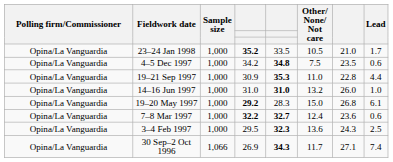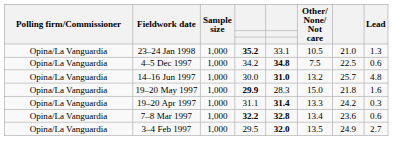(282, 51) 33.5 -> (282, 51) 33.1
(376, 51) 1.7 -> (376, 51) 1.3
(348, 64) 23.5 -> (348, 64) 22.5
- row: (166, 77)
(250, 90) 31.0 -> (250, 77) 30.0
(348, 90) 26.0 -> (348, 77) 25.7
(376, 90) 1.0 -> (376, 77) 4.8
(250, 103) 29.2 -> (250, 90) 29.9
(348, 103) 26.8 -> (348, 90) 21.8
(376, 103) 6.1 -> (376, 90) 1.6
+ row: (166, 103)
(282, 116) 32.7 -> (282, 116) 32.8
(315, 116) 12.4 -> (315, 116) 13.4
(282, 129) 32.3 -> (282, 129) 32.0
(315, 129) 13.6 -> (315, 129) 13.5
(348, 129) 24.3 -> (348, 129) 24.9
(376, 129) 2.5 -> (376, 129) 2.7
- row: (166, 147)
